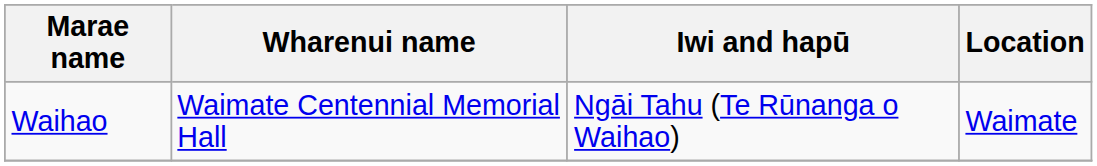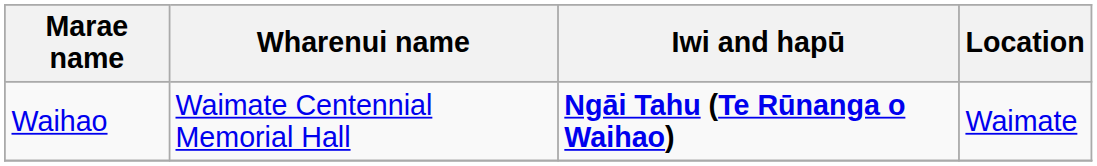(736, 120) normal -> (735, 120) bold
